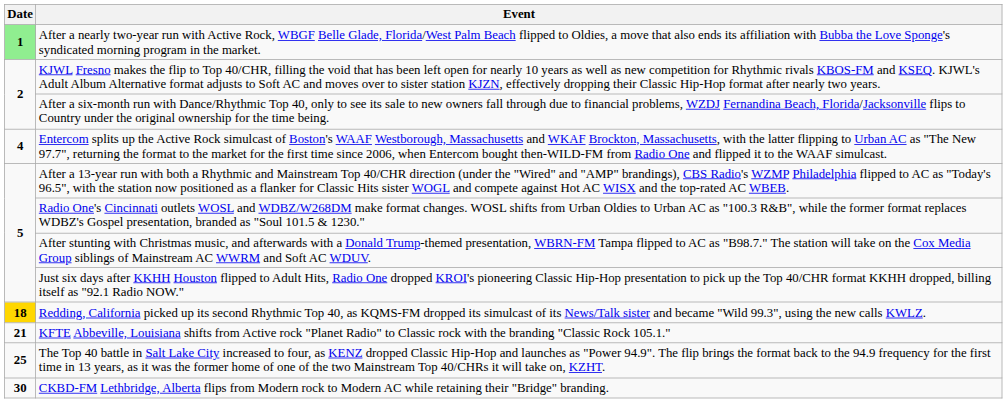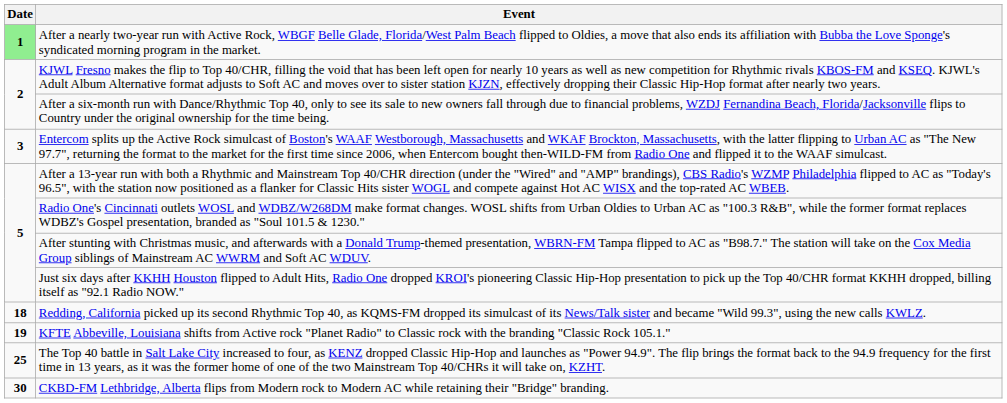(20, 146) 4 -> (20, 146) 3
(20, 312) gold background -> (20, 312) no background
(20, 332) 21 -> (20, 332) 19
